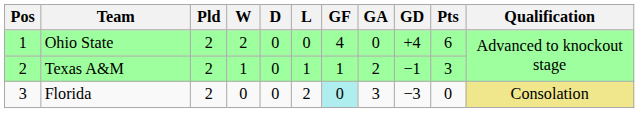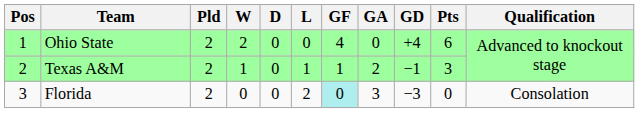(550, 94) khaki background -> (550, 94) no background
